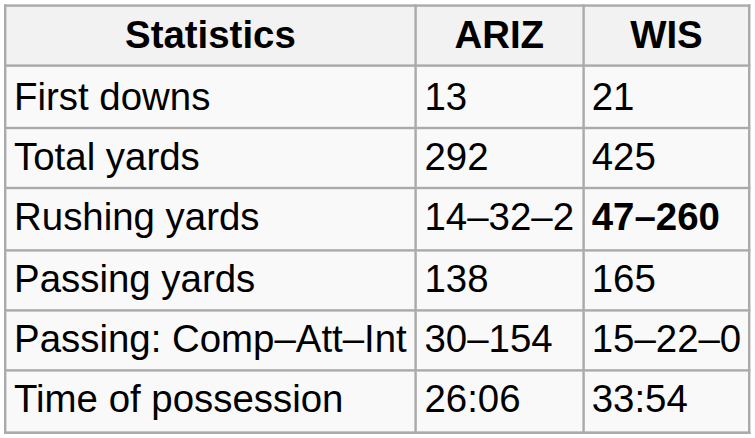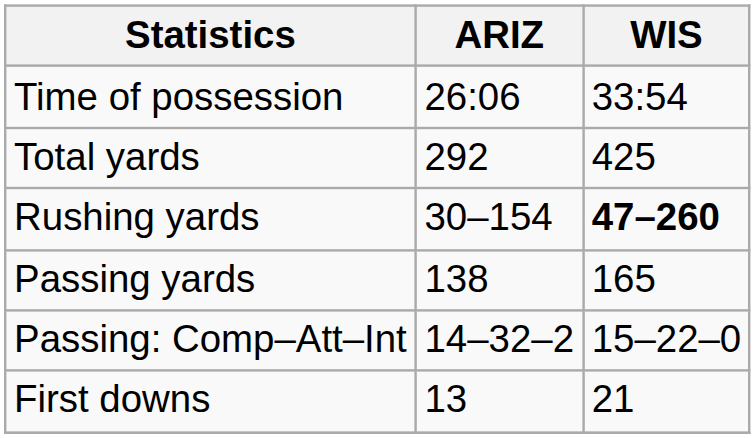rows swapped: (112, 96) <-> (179, 400)
(499, 218) 14–32–2 -> (489, 218) 30–154
(489, 339) 30–154 -> (499, 339) 14–32–2
